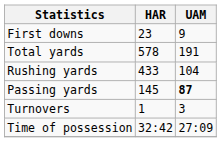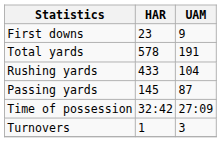(185, 90) bold -> (185, 90) normal
rows swapped: (39, 109) <-> (70, 128)
